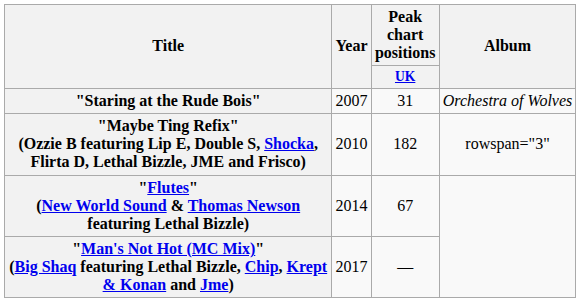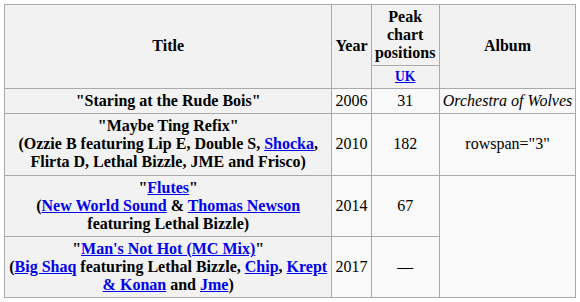(352, 100) 2007 -> (352, 100) 2006
